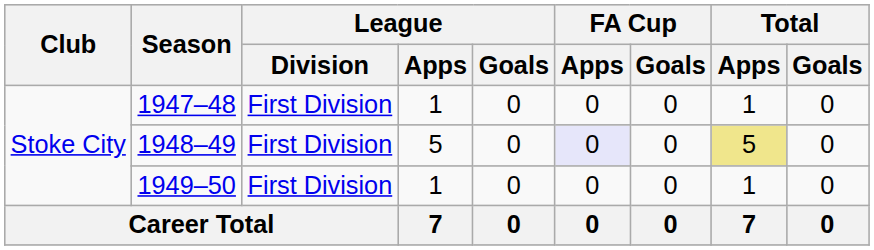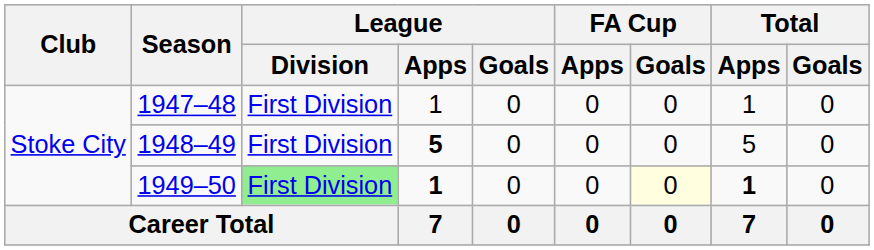(435, 144) normal -> (435, 144) bold
(592, 144) lavender background -> (592, 144) no background
(749, 144) khaki background -> (749, 144) no background
(320, 184) no background -> (320, 184) lightgreen background
(435, 184) normal -> (435, 184) bold
(671, 184) no background -> (671, 184) lightyellow background
(749, 184) normal -> (749, 184) bold
